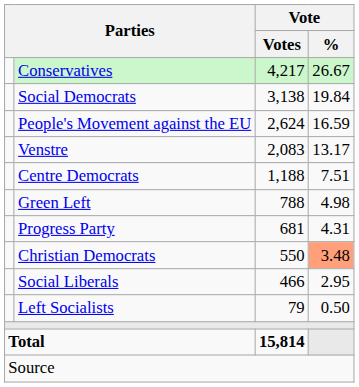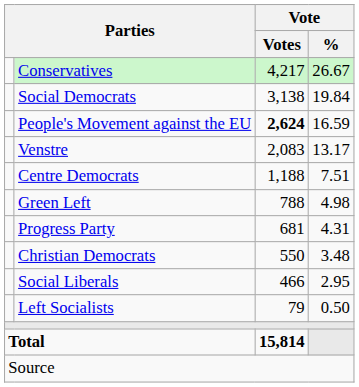(286, 123) normal -> (286, 123) bold
(335, 255) lightsalmon background -> (335, 255) no background
